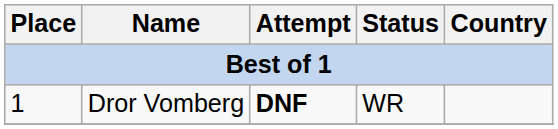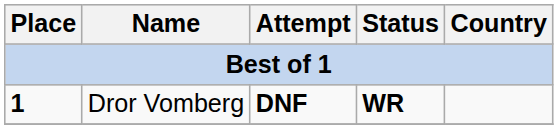(18, 104) normal -> (18, 104) bold
(383, 104) normal -> (383, 104) bold
